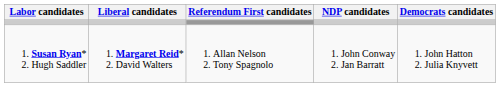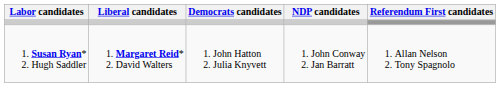columns swapped: (446, 12) <-> (250, 12)
